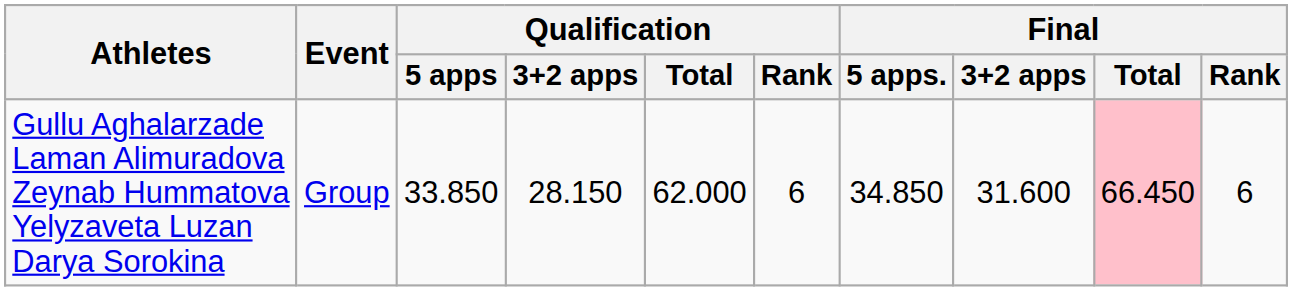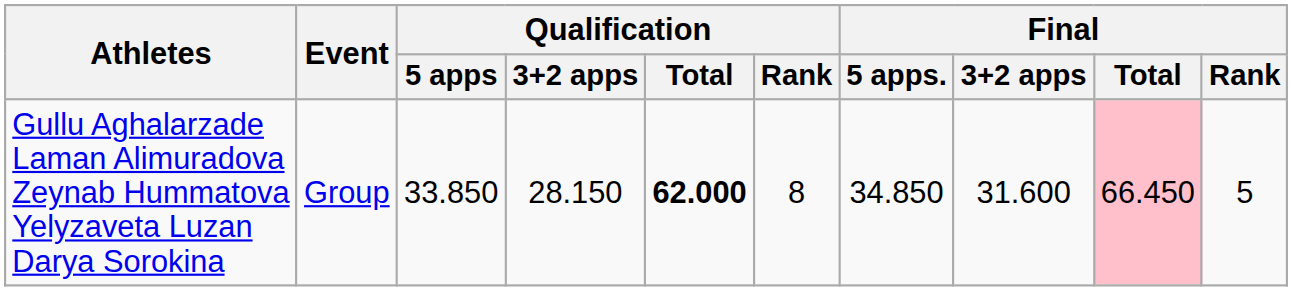(700, 193) normal -> (700, 193) bold
(797, 193) 6 -> (797, 193) 8
(1245, 193) 6 -> (1245, 193) 5
